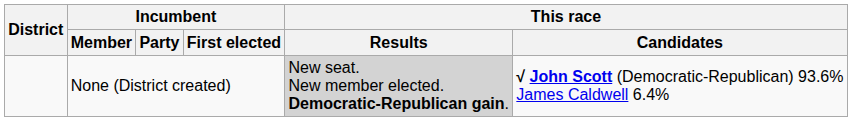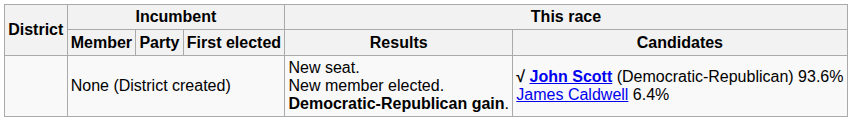(399, 85) lightgrey background -> (399, 85) no background
